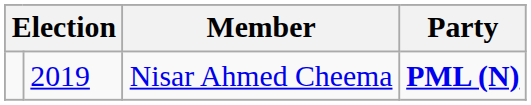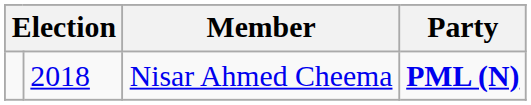(60, 75) 2019 -> (60, 75) 2018
